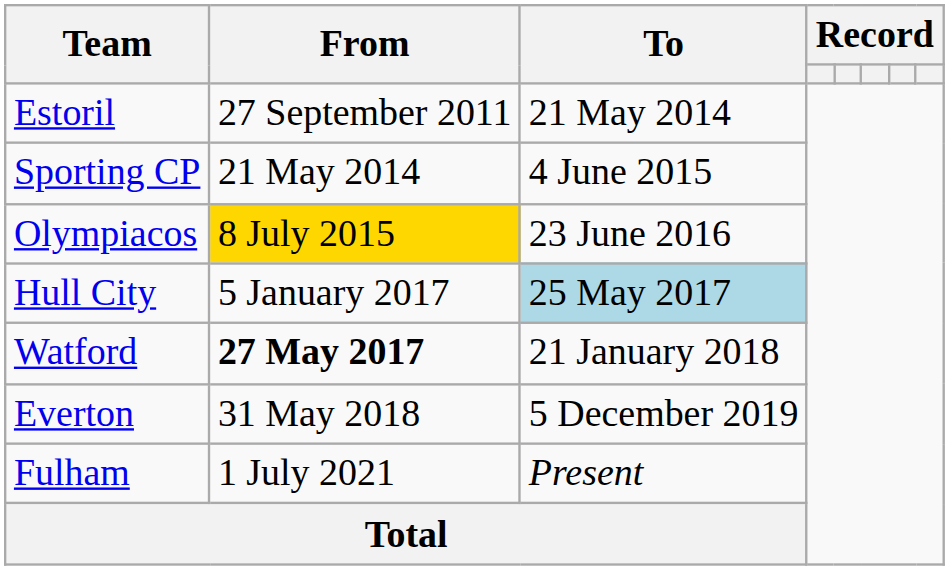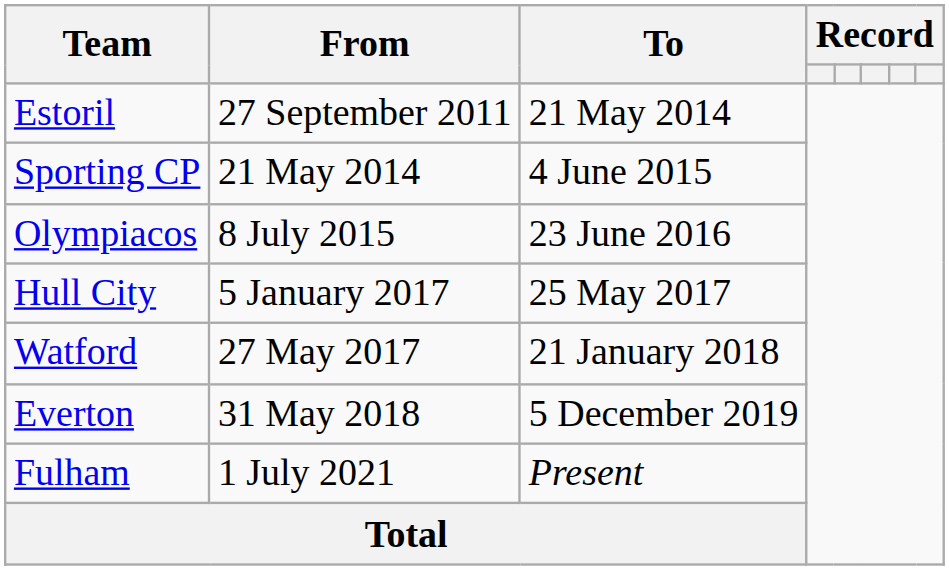(306, 232) gold background -> (306, 232) no background
(630, 292) lightblue background -> (630, 292) no background
(321, 352) bold -> (319, 352) normal
